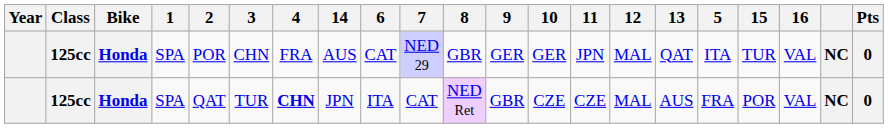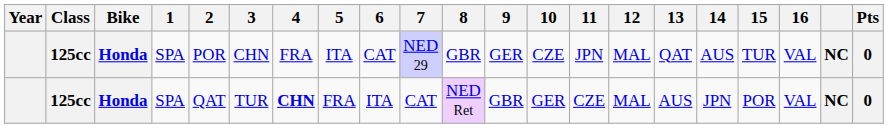columns swapped: (718, 17) <-> (340, 17)
(549, 54) GER -> (548, 54) CZE
(549, 100) CZE -> (548, 100) GER
